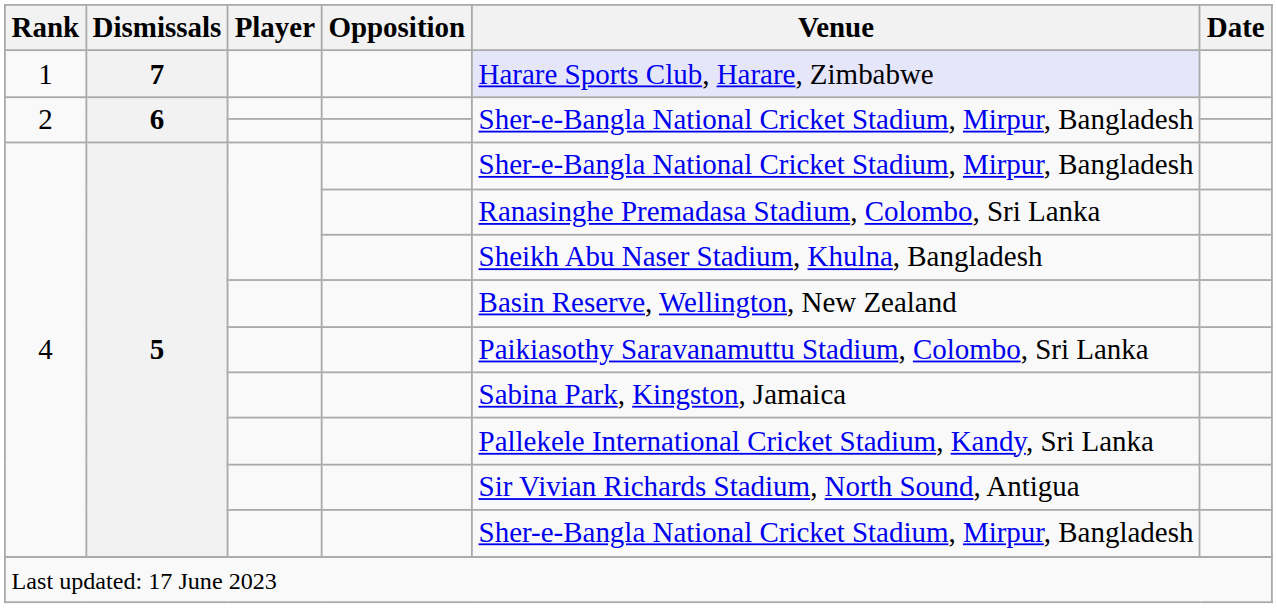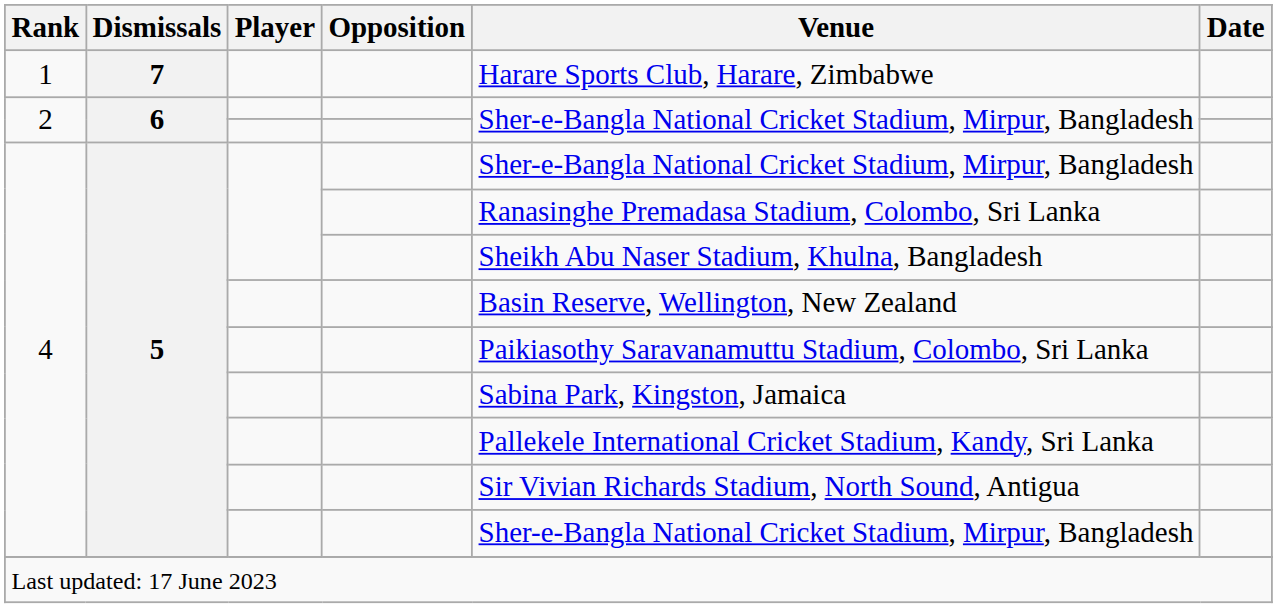(706, 73) lavender background -> (706, 73) no background
